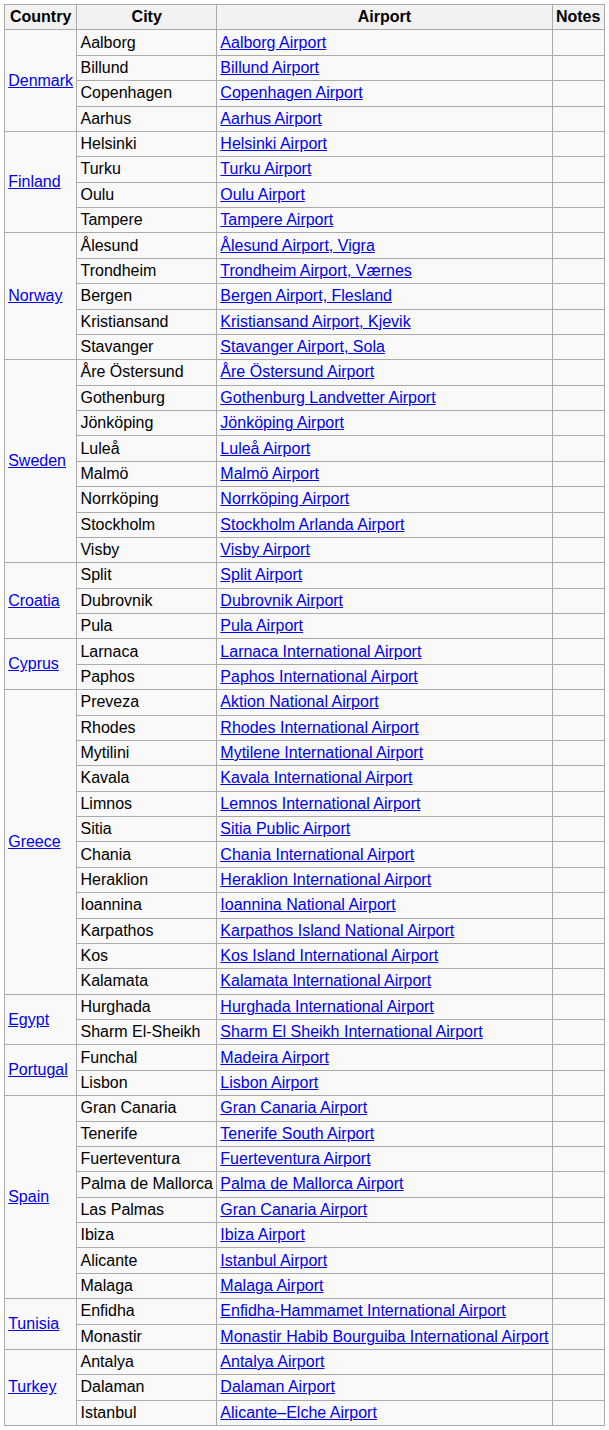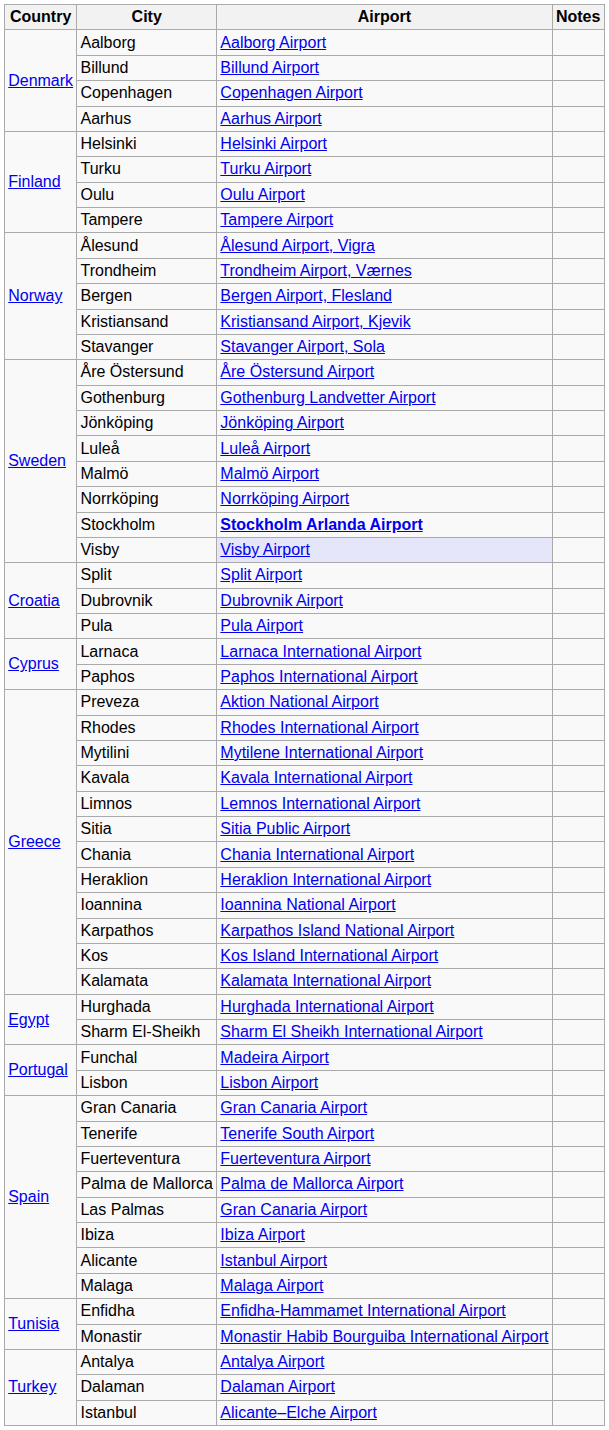(312, 524) normal -> (322, 524) bold
(265, 550) no background -> (265, 550) lavender background
